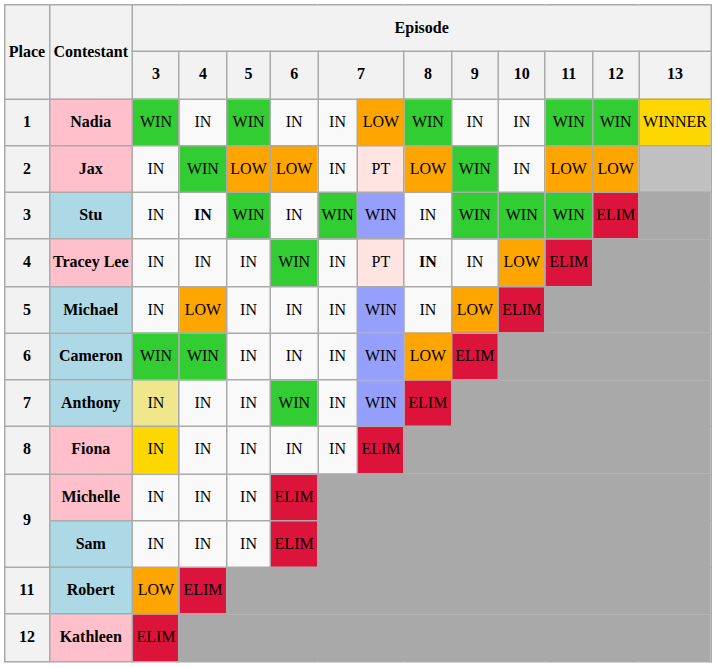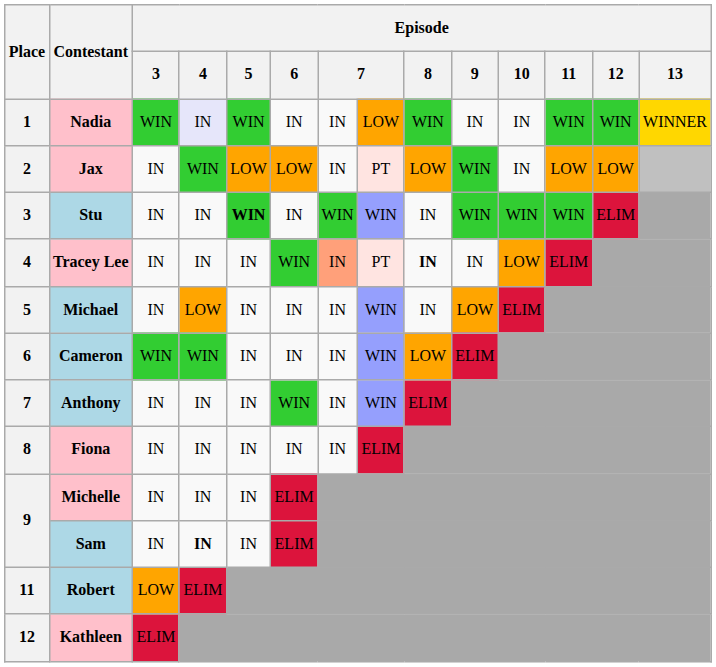(203, 121) no background -> (203, 121) lavender background
(203, 215) bold -> (203, 215) normal
(249, 215) normal -> (249, 215) bold
(338, 261) no background -> (338, 261) lightsalmon background
(156, 402) khaki background -> (156, 402) no background
(156, 449) gold background -> (156, 449) no background
(203, 543) normal -> (203, 543) bold
